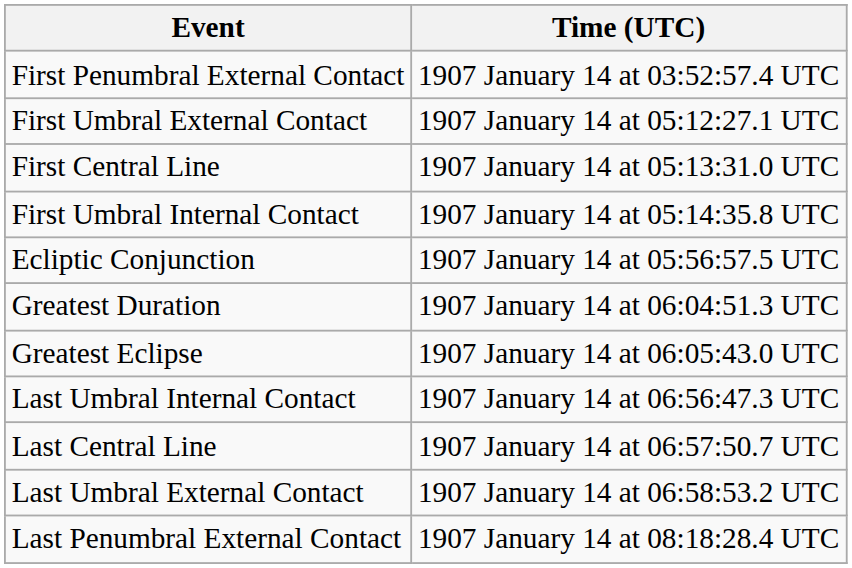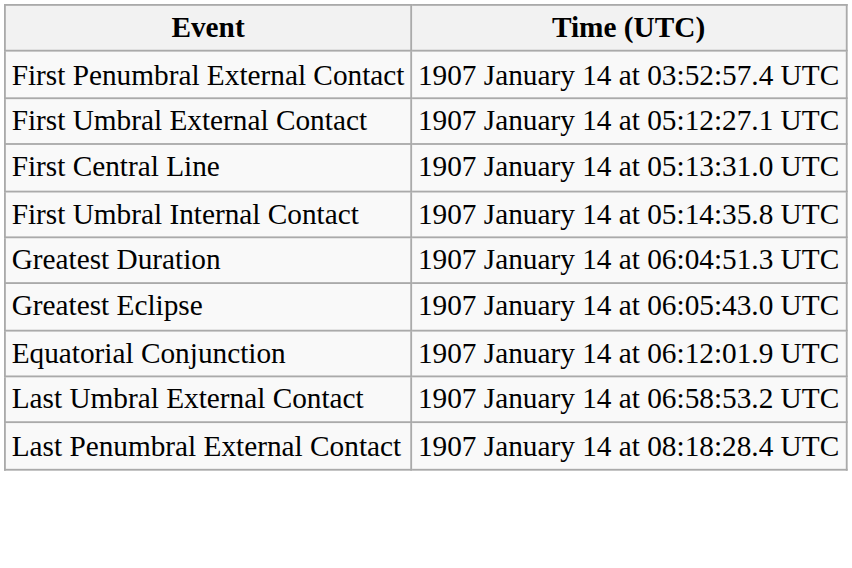- row: (133, 259)
+ row: (149, 352)
- row: (184, 399)
- row: (114, 445)
